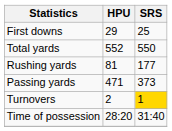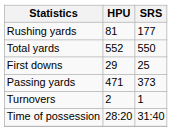rows swapped: (35, 31) <-> (42, 65)
(140, 100) gold background -> (140, 100) no background
